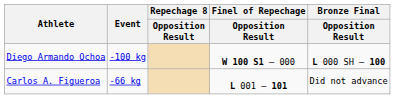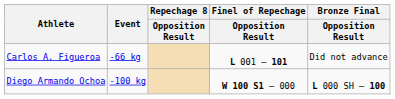rows swapped: (53, 81) <-> (56, 56)
